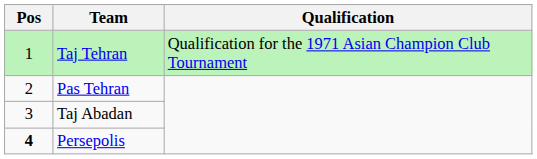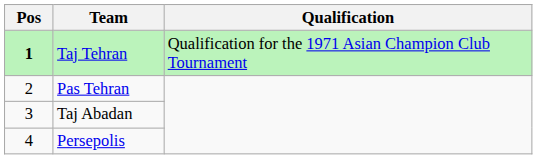(29, 52) normal -> (29, 52) bold
(29, 140) bold -> (29, 140) normal
